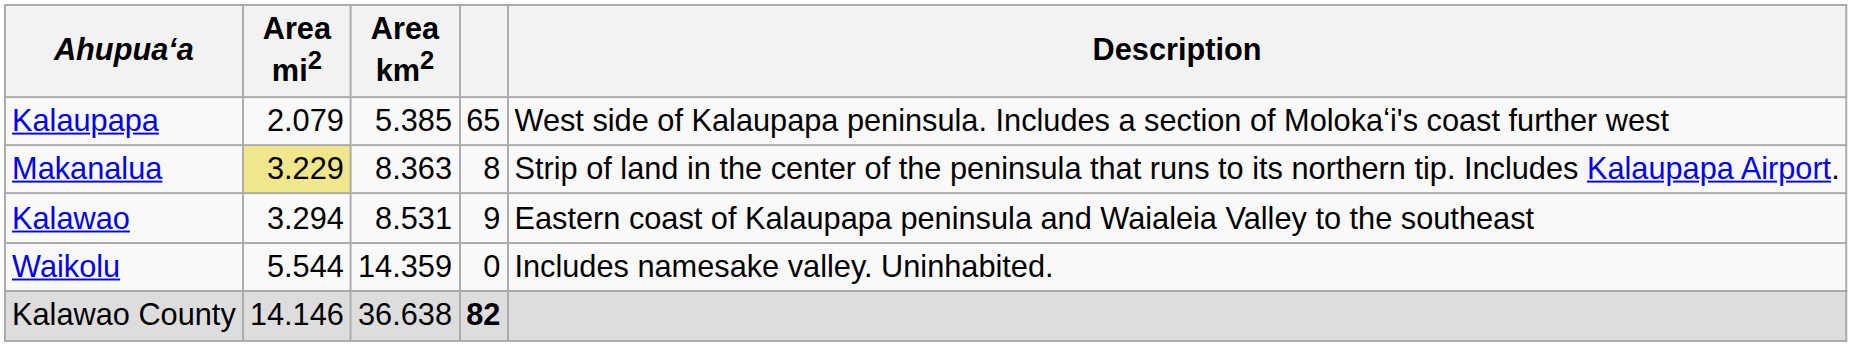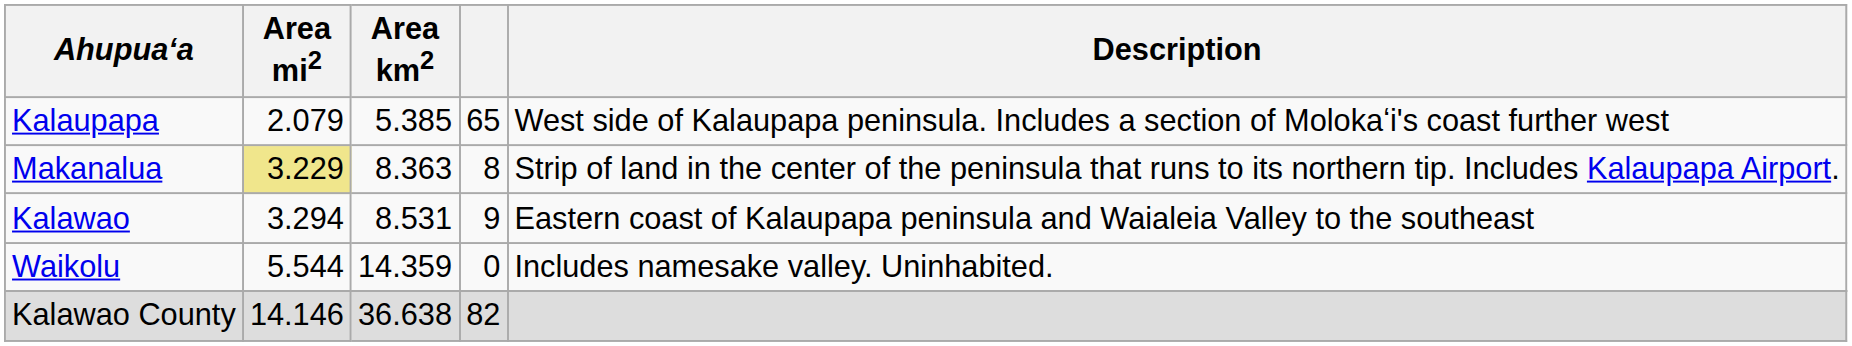(483, 315) bold -> (483, 315) normal
